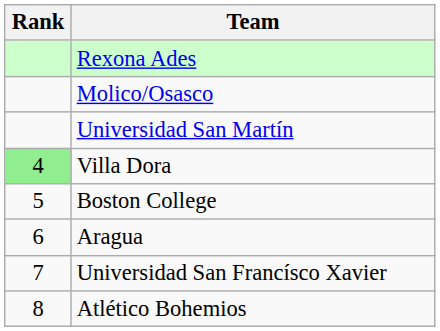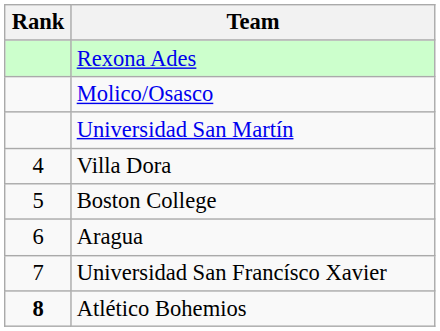(38, 165) lightgreen background -> (38, 165) no background
(38, 308) normal -> (38, 308) bold
